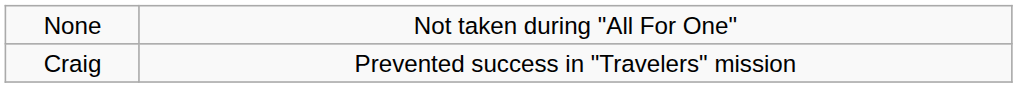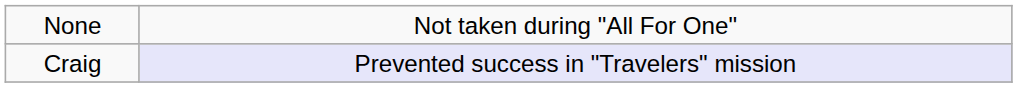(575, 63) no background -> (575, 63) lavender background
